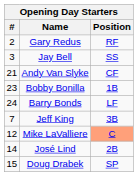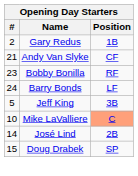(112, 42) RF -> (112, 42) 1B
- row: (55, 57)
(112, 88) 1B -> (112, 73) RF
(12, 118) 7 -> (12, 103) 5
(12, 133) 12 -> (12, 118) 10
